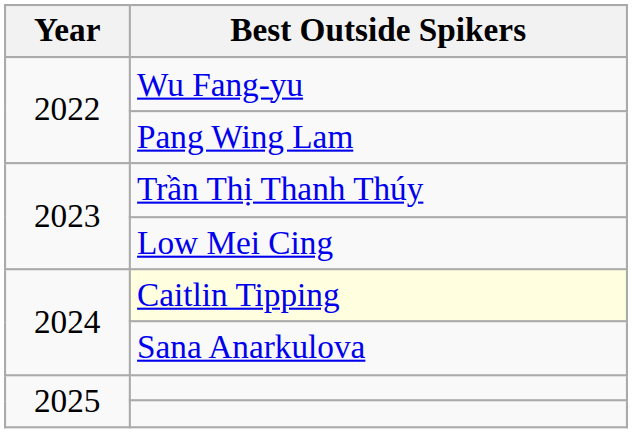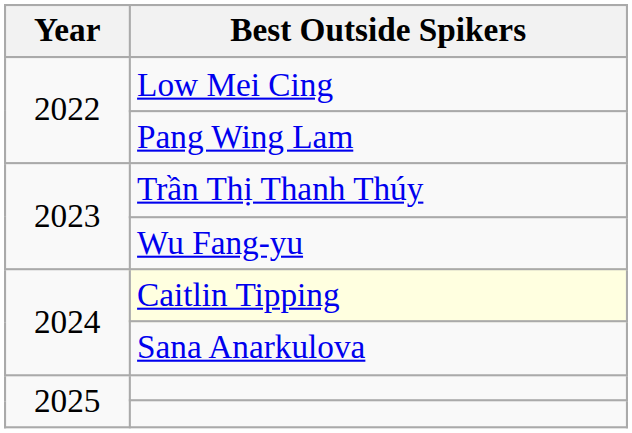(220, 83) Wu Fang-yu -> (235, 83) Low Mei Cing
(235, 242) Low Mei Cing -> (220, 242) Wu Fang-yu
